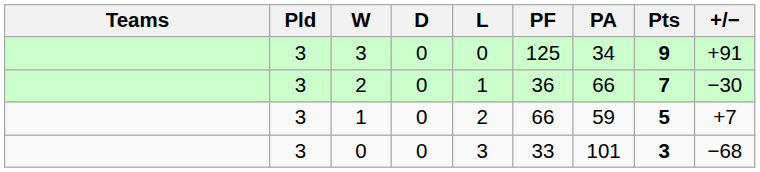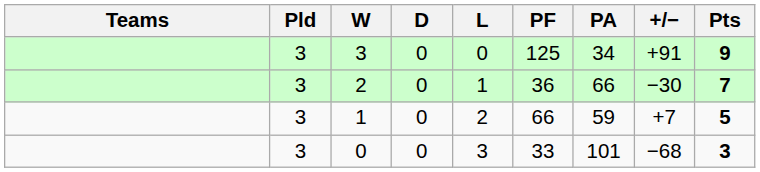columns swapped: (725, 20) <-> (664, 20)
